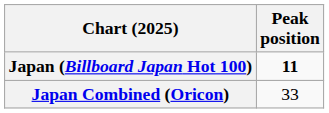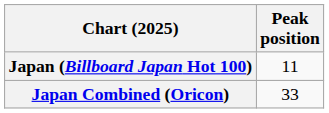(290, 66) bold -> (290, 66) normal
